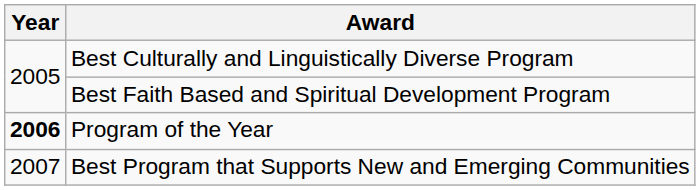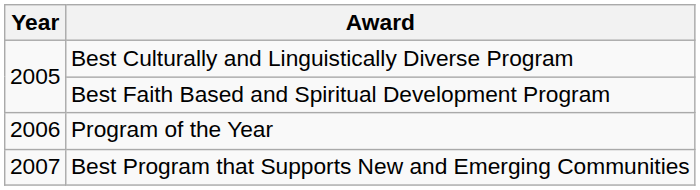(35, 130) bold -> (35, 130) normal
